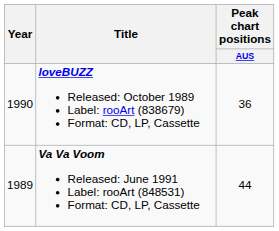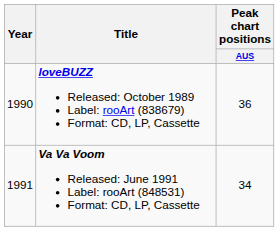(20, 185) 1989 -> (20, 185) 1991
(245, 185) 44 -> (245, 185) 34
